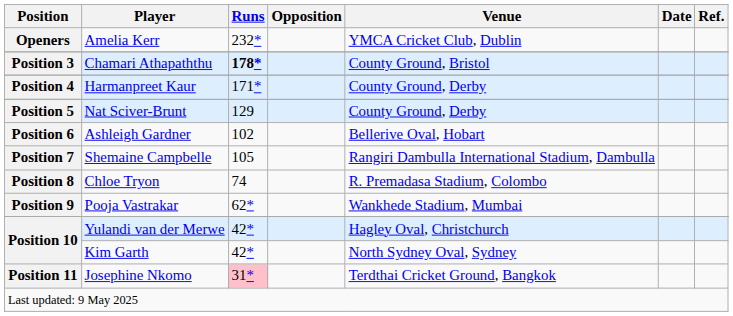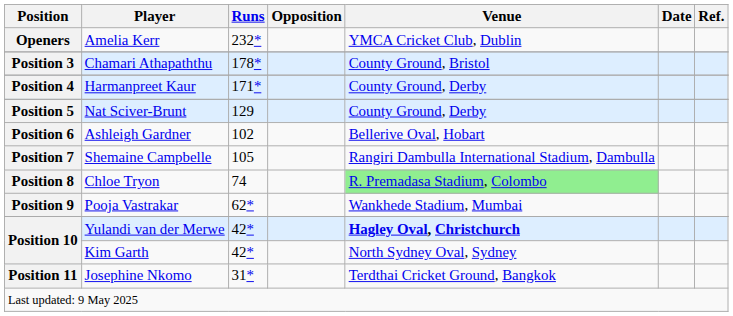(246, 63) bold -> (246, 63) normal
(448, 181) no background -> (448, 181) lightgreen background
(429, 228) normal -> (434, 228) bold
(243, 275) pink background -> (243, 275) no background
